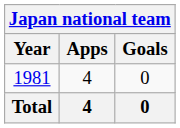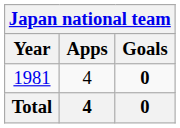(145, 78) normal -> (145, 78) bold
